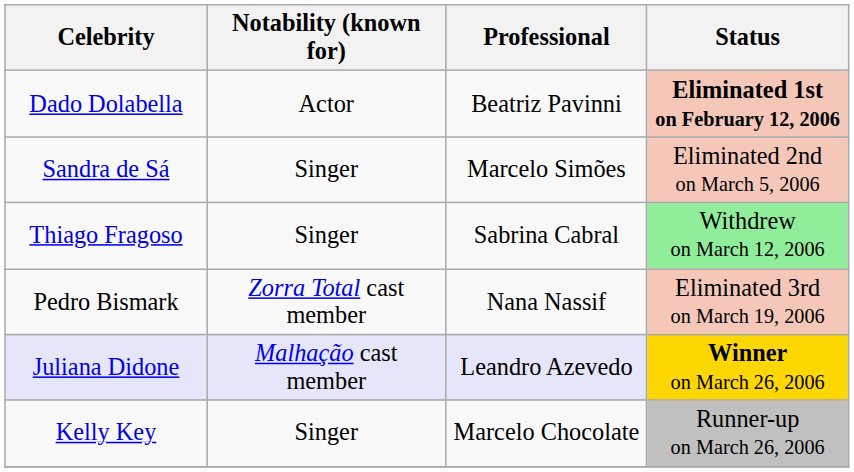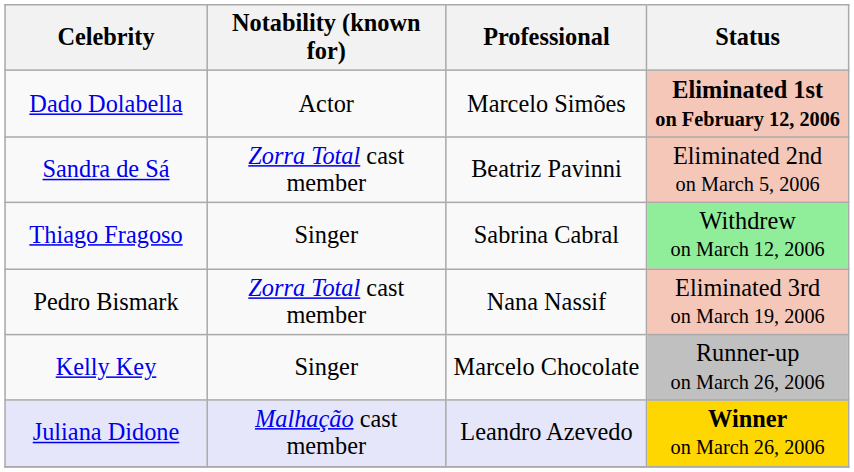(546, 103) Beatriz Pavinni -> (546, 103) Marcelo Simões
(326, 169) Singer -> (326, 169) Zorra Total cast member
(546, 169) Marcelo Simões -> (546, 169) Beatriz Pavinni
rows swapped: (106, 433) <-> (106, 367)
